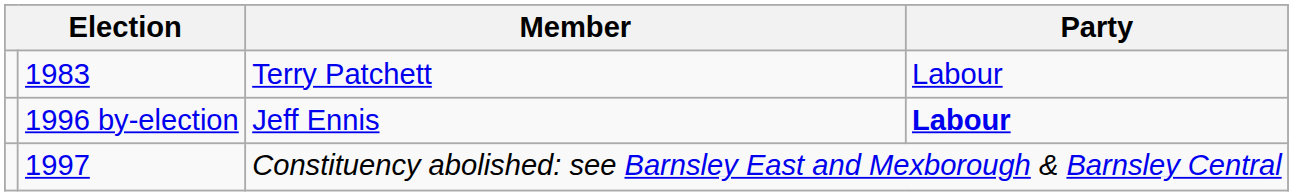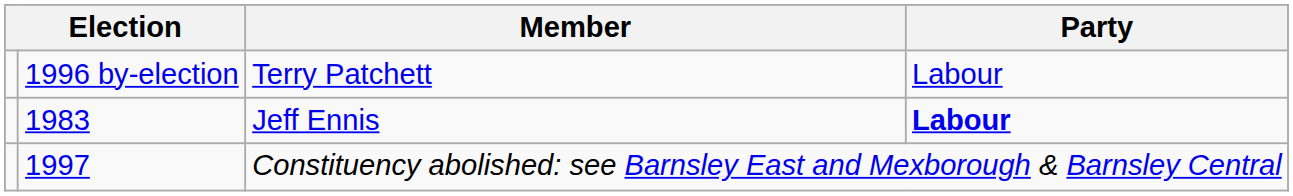(57, 73) 1983 -> (132, 73) 1996 by-election
(132, 119) 1996 by-election -> (57, 119) 1983
